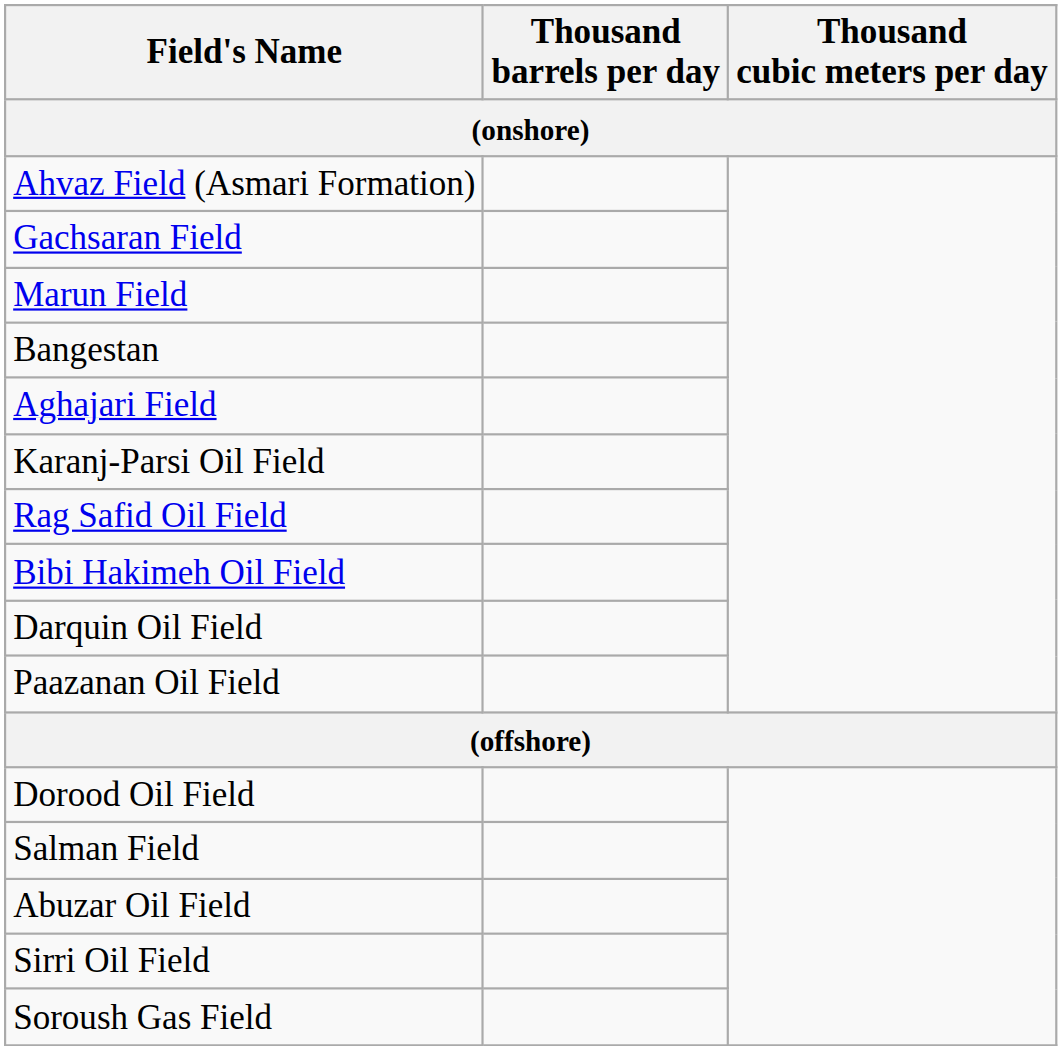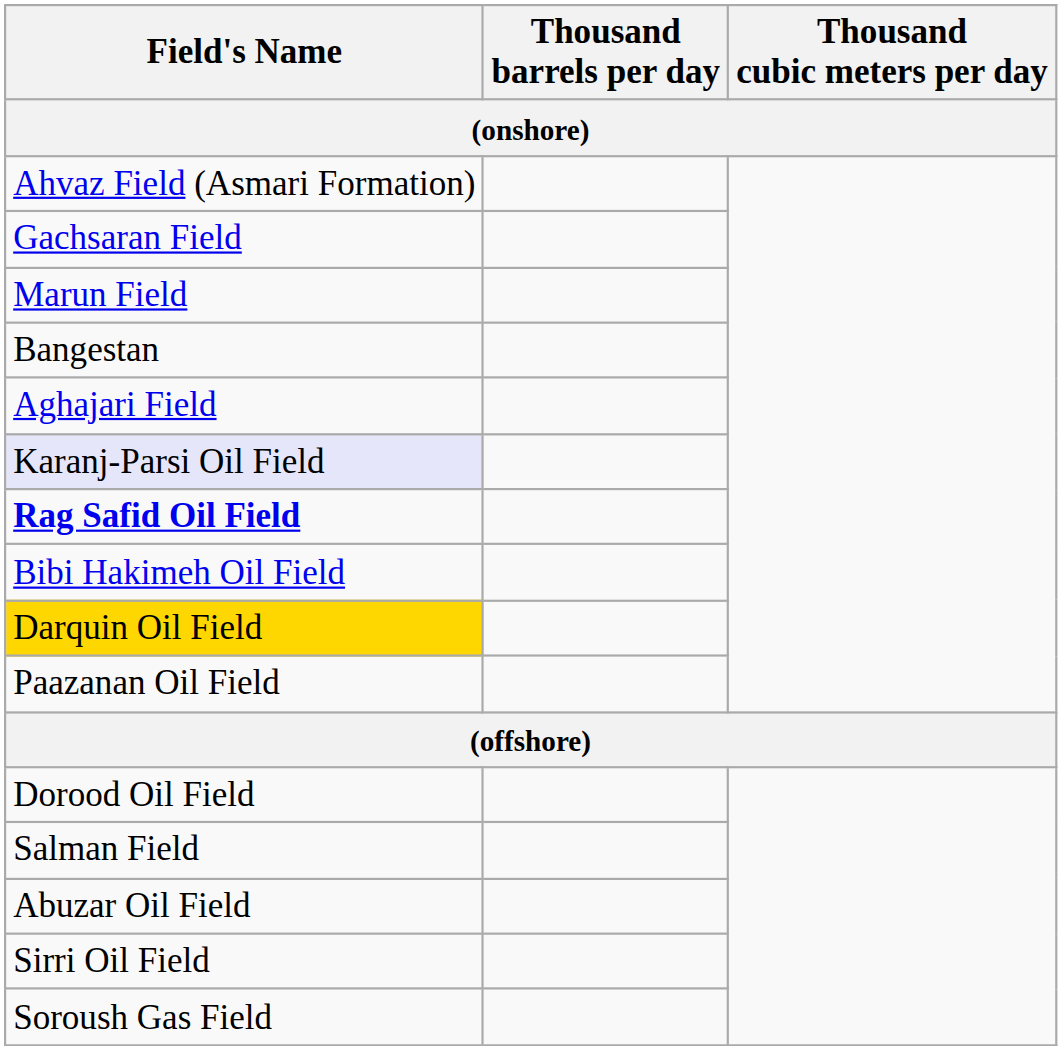(169, 460) no background -> (169, 460) lavender background
(150, 516) normal -> (157, 516) bold
(138, 627) no background -> (138, 627) gold background
